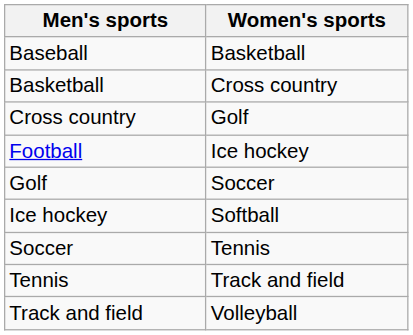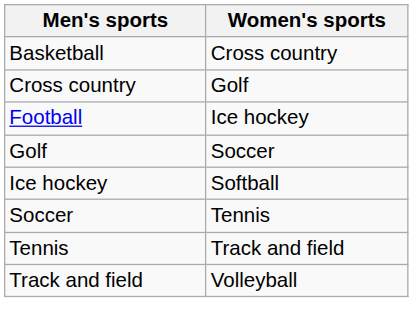- row: (49, 53)
